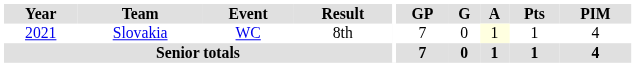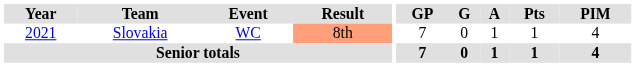(343, 33) no background -> (343, 33) lightsalmon background
(495, 33) lightyellow background -> (495, 33) no background
